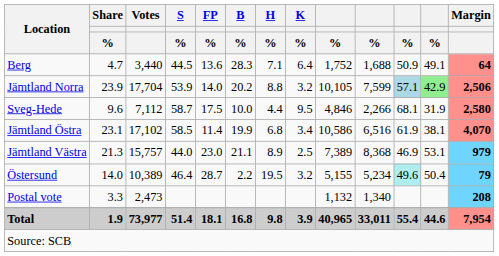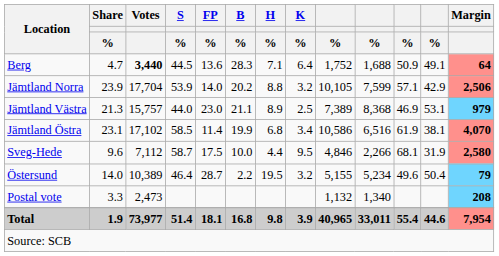(149, 65) normal -> (149, 65) bold
(407, 87) lightblue background -> (407, 87) no background
(435, 87) lightgreen background -> (435, 87) no background
rows swapped: (47, 152) <-> (35, 109)
(407, 174) paleturquoise background -> (407, 174) no background
